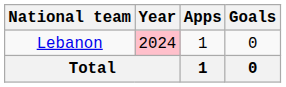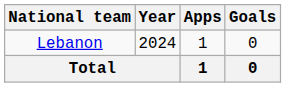(157, 43) pink background -> (157, 43) no background
